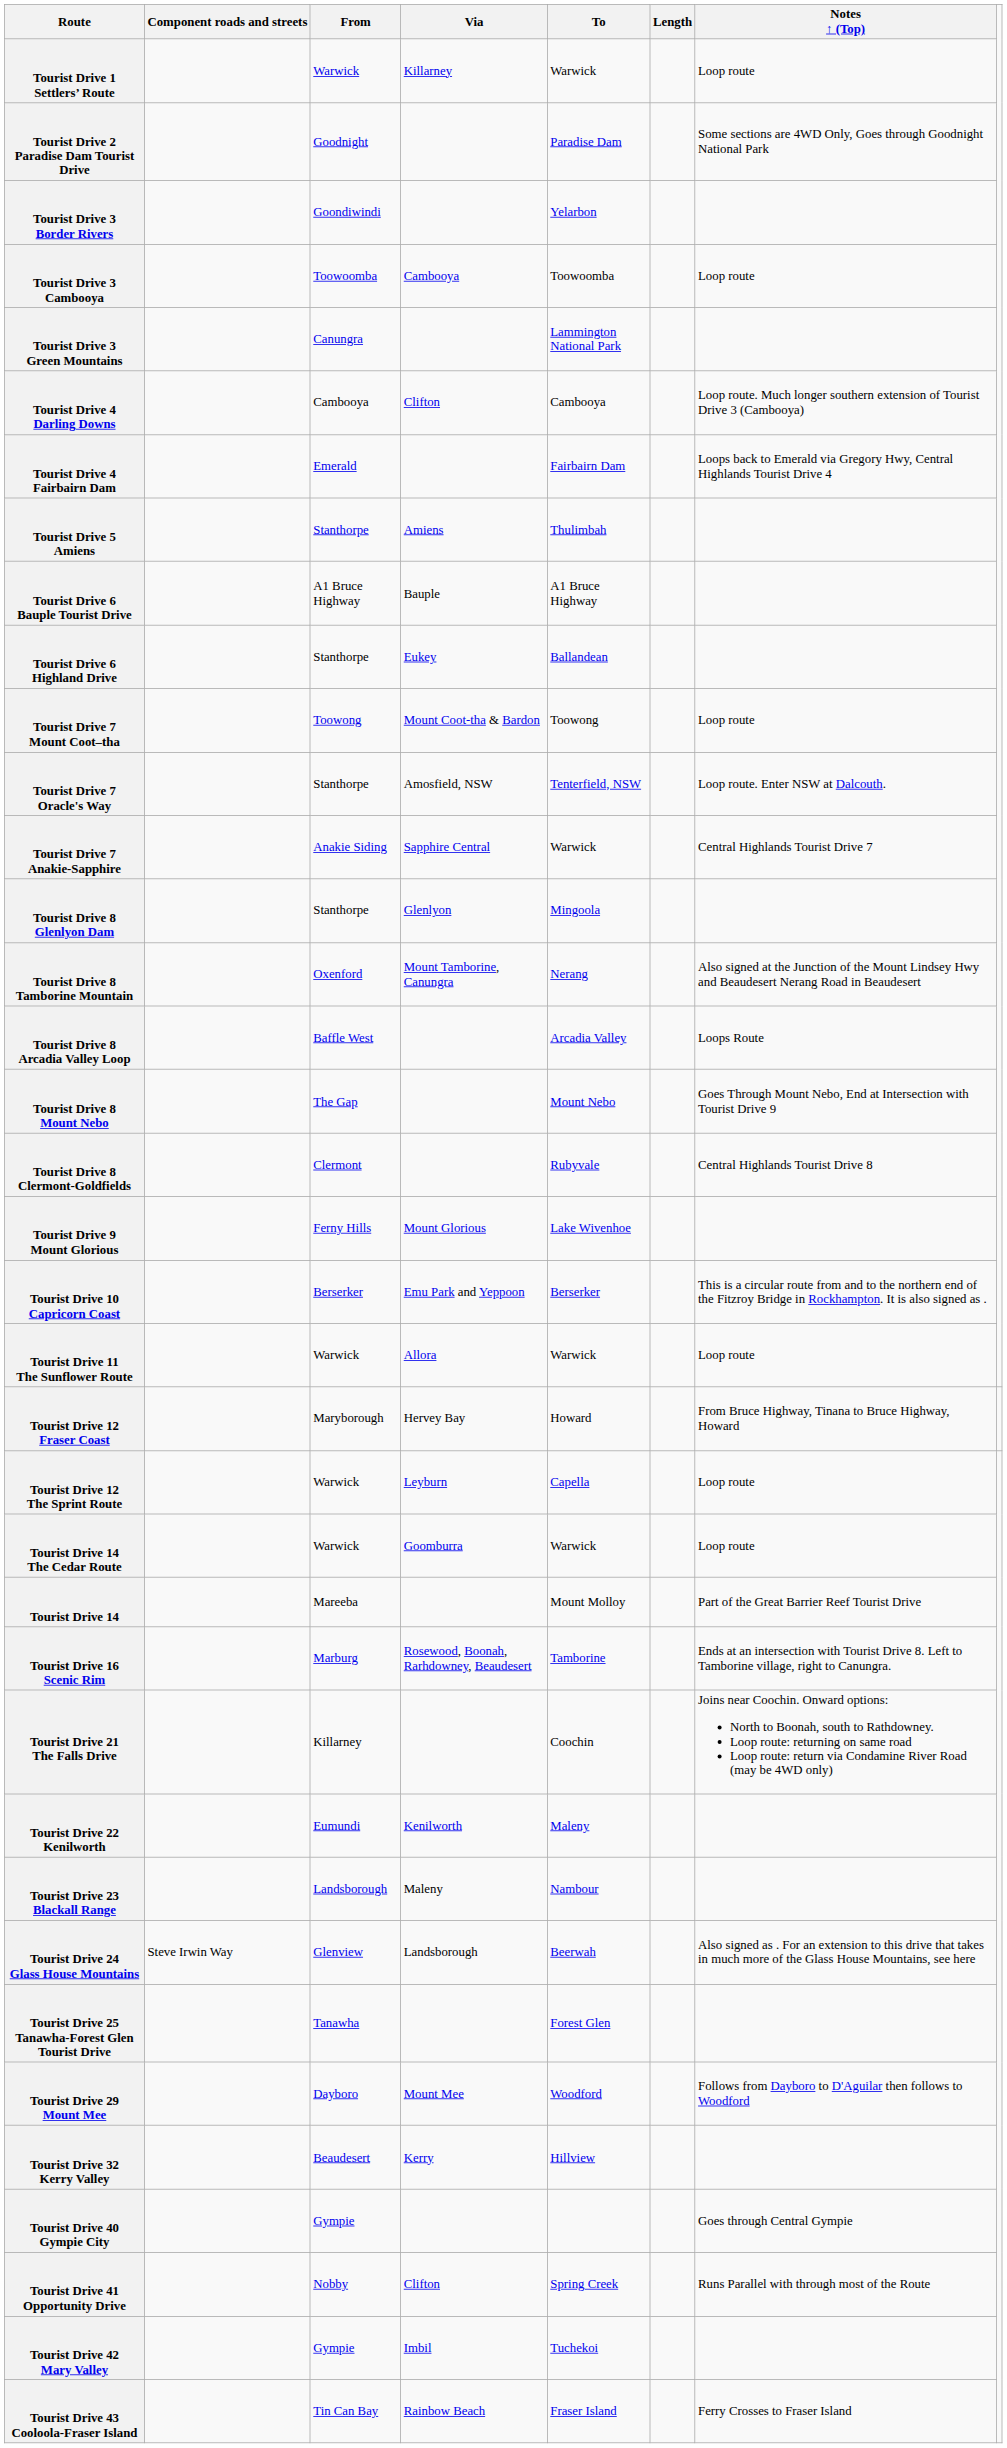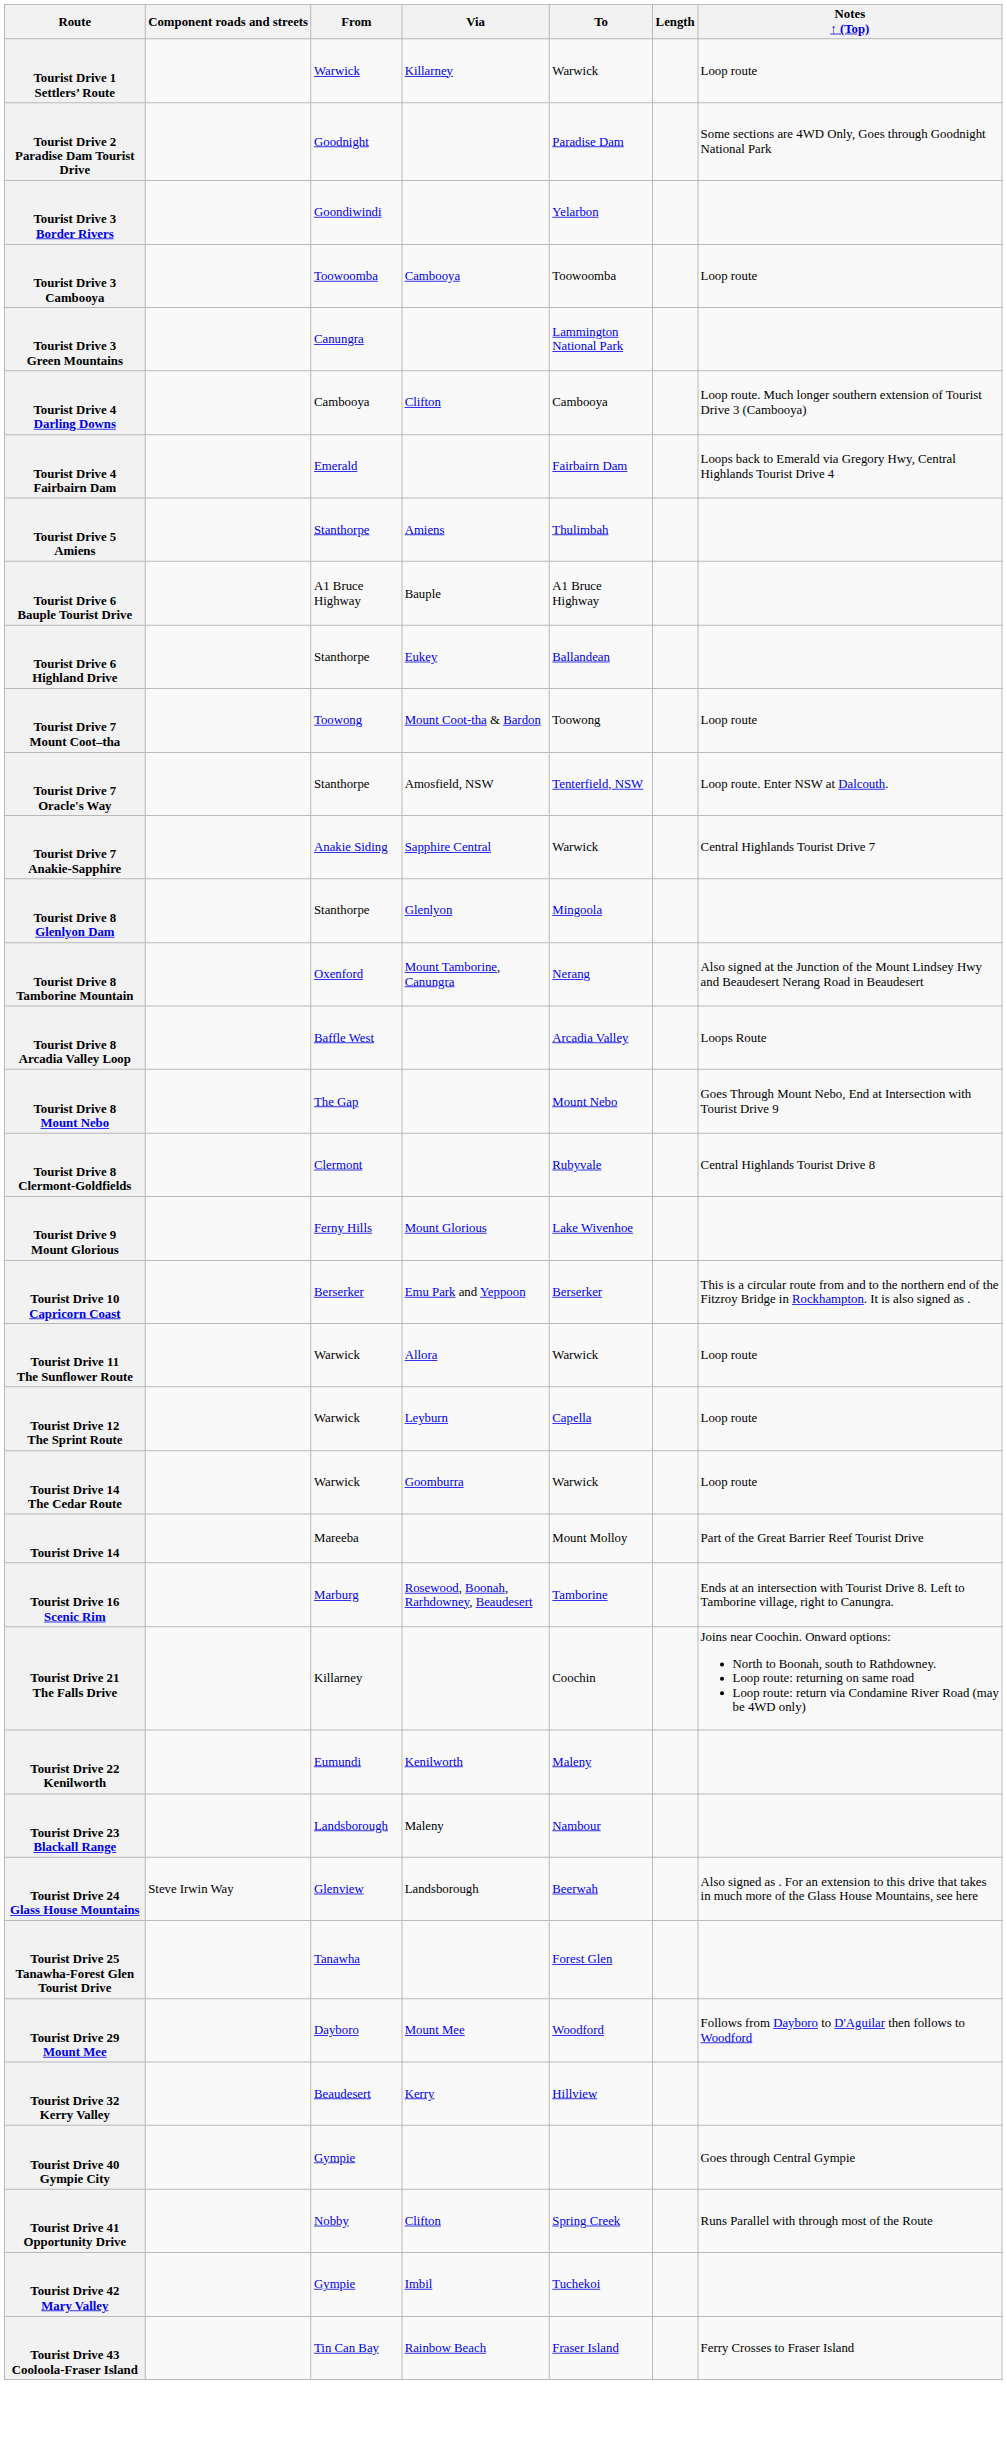- row: (74, 1433)
